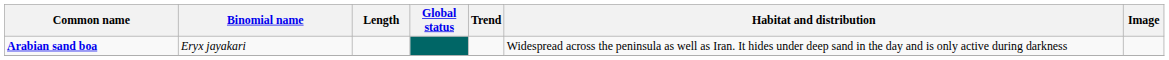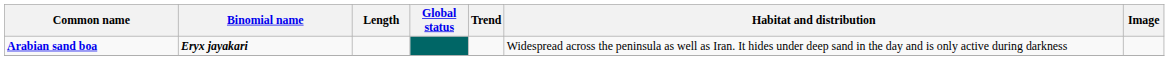(213, 45) normal -> (214, 45) bold
